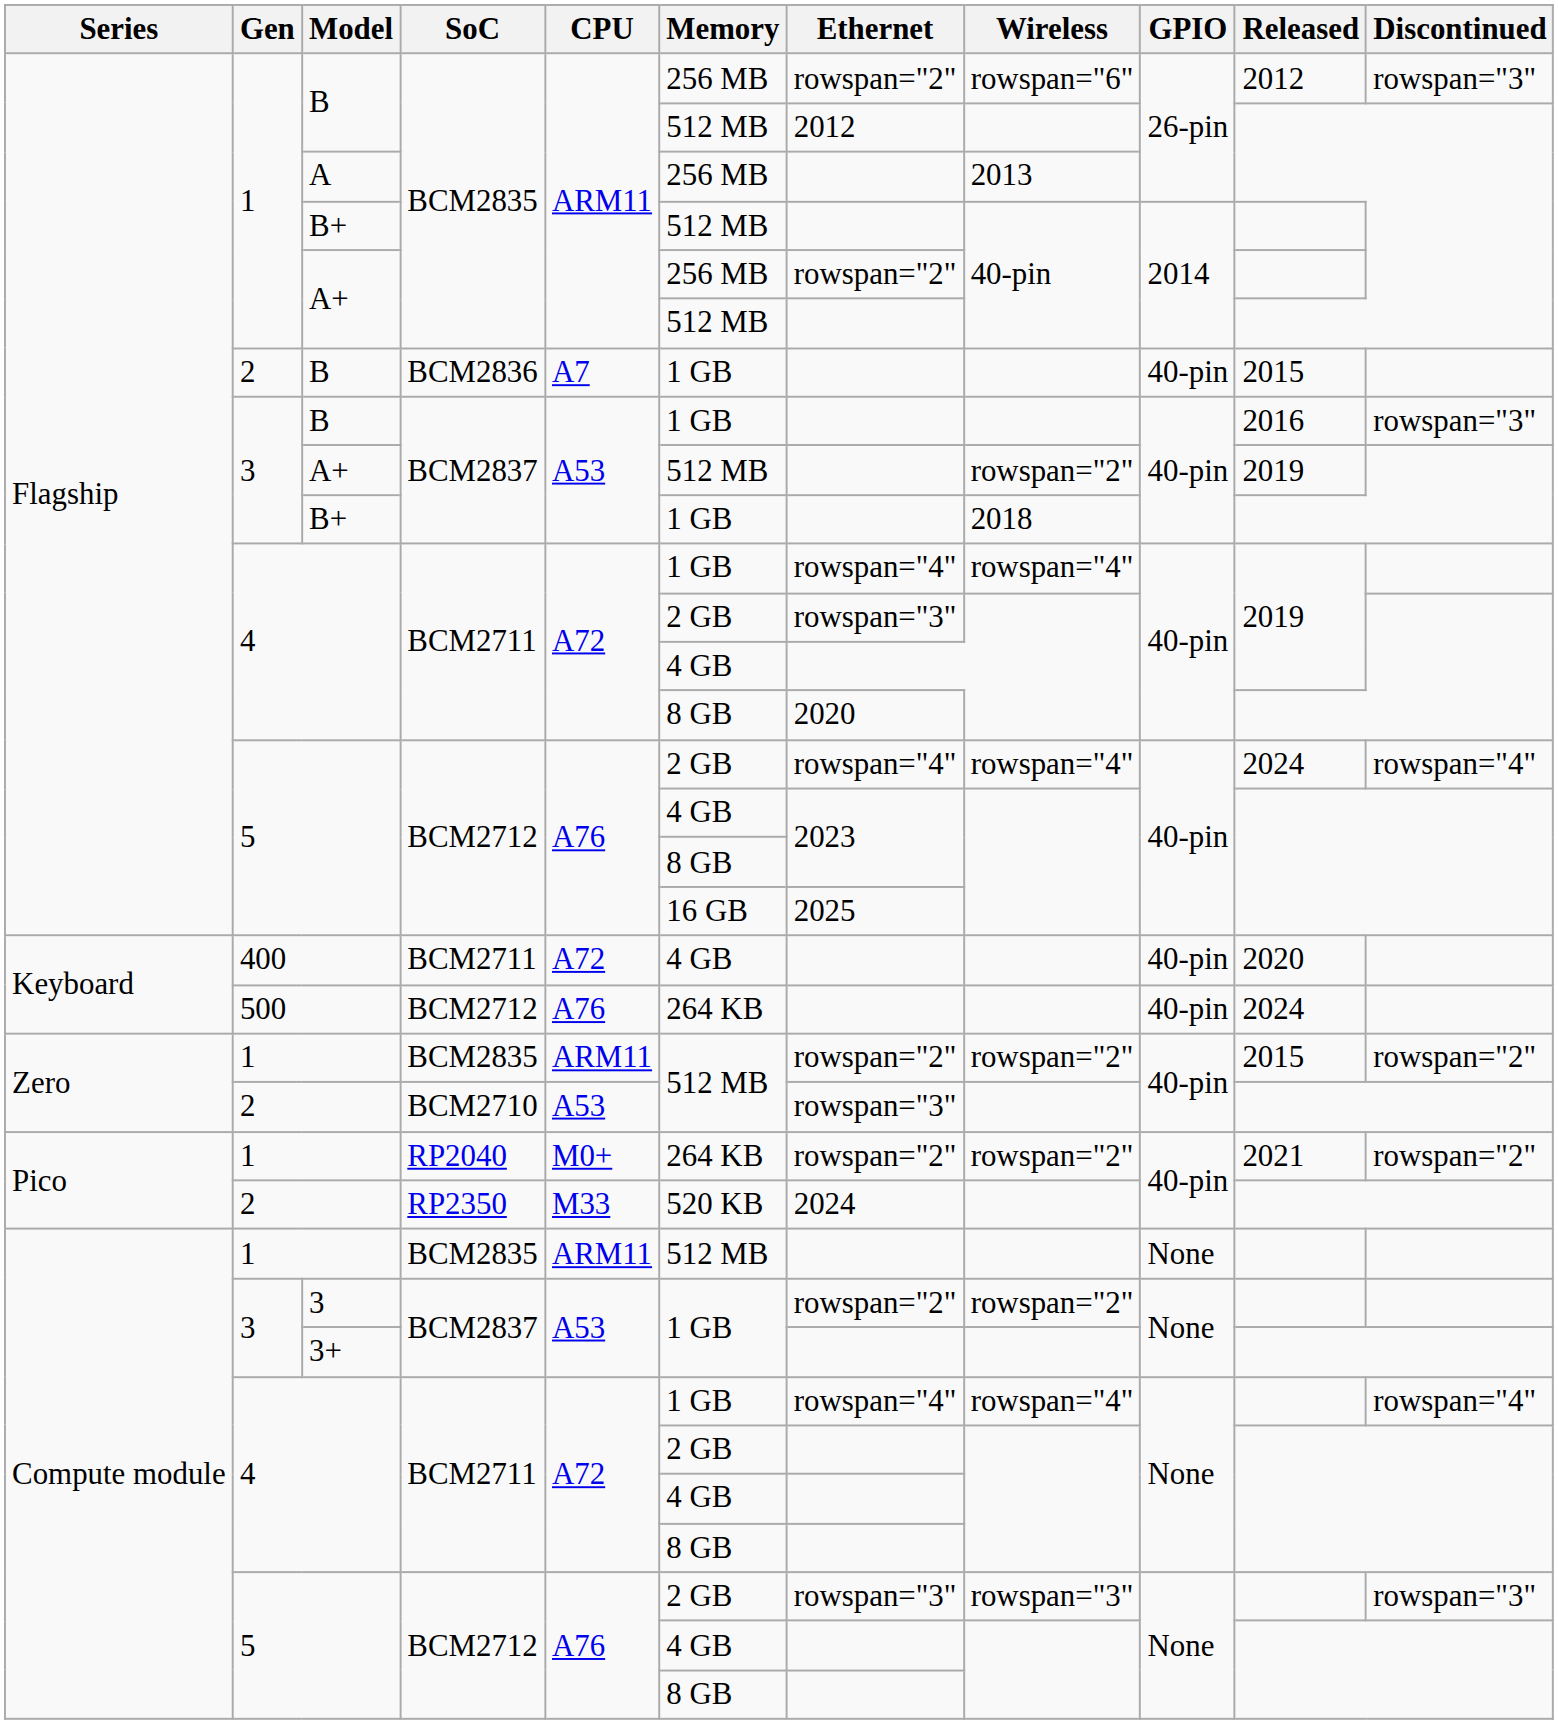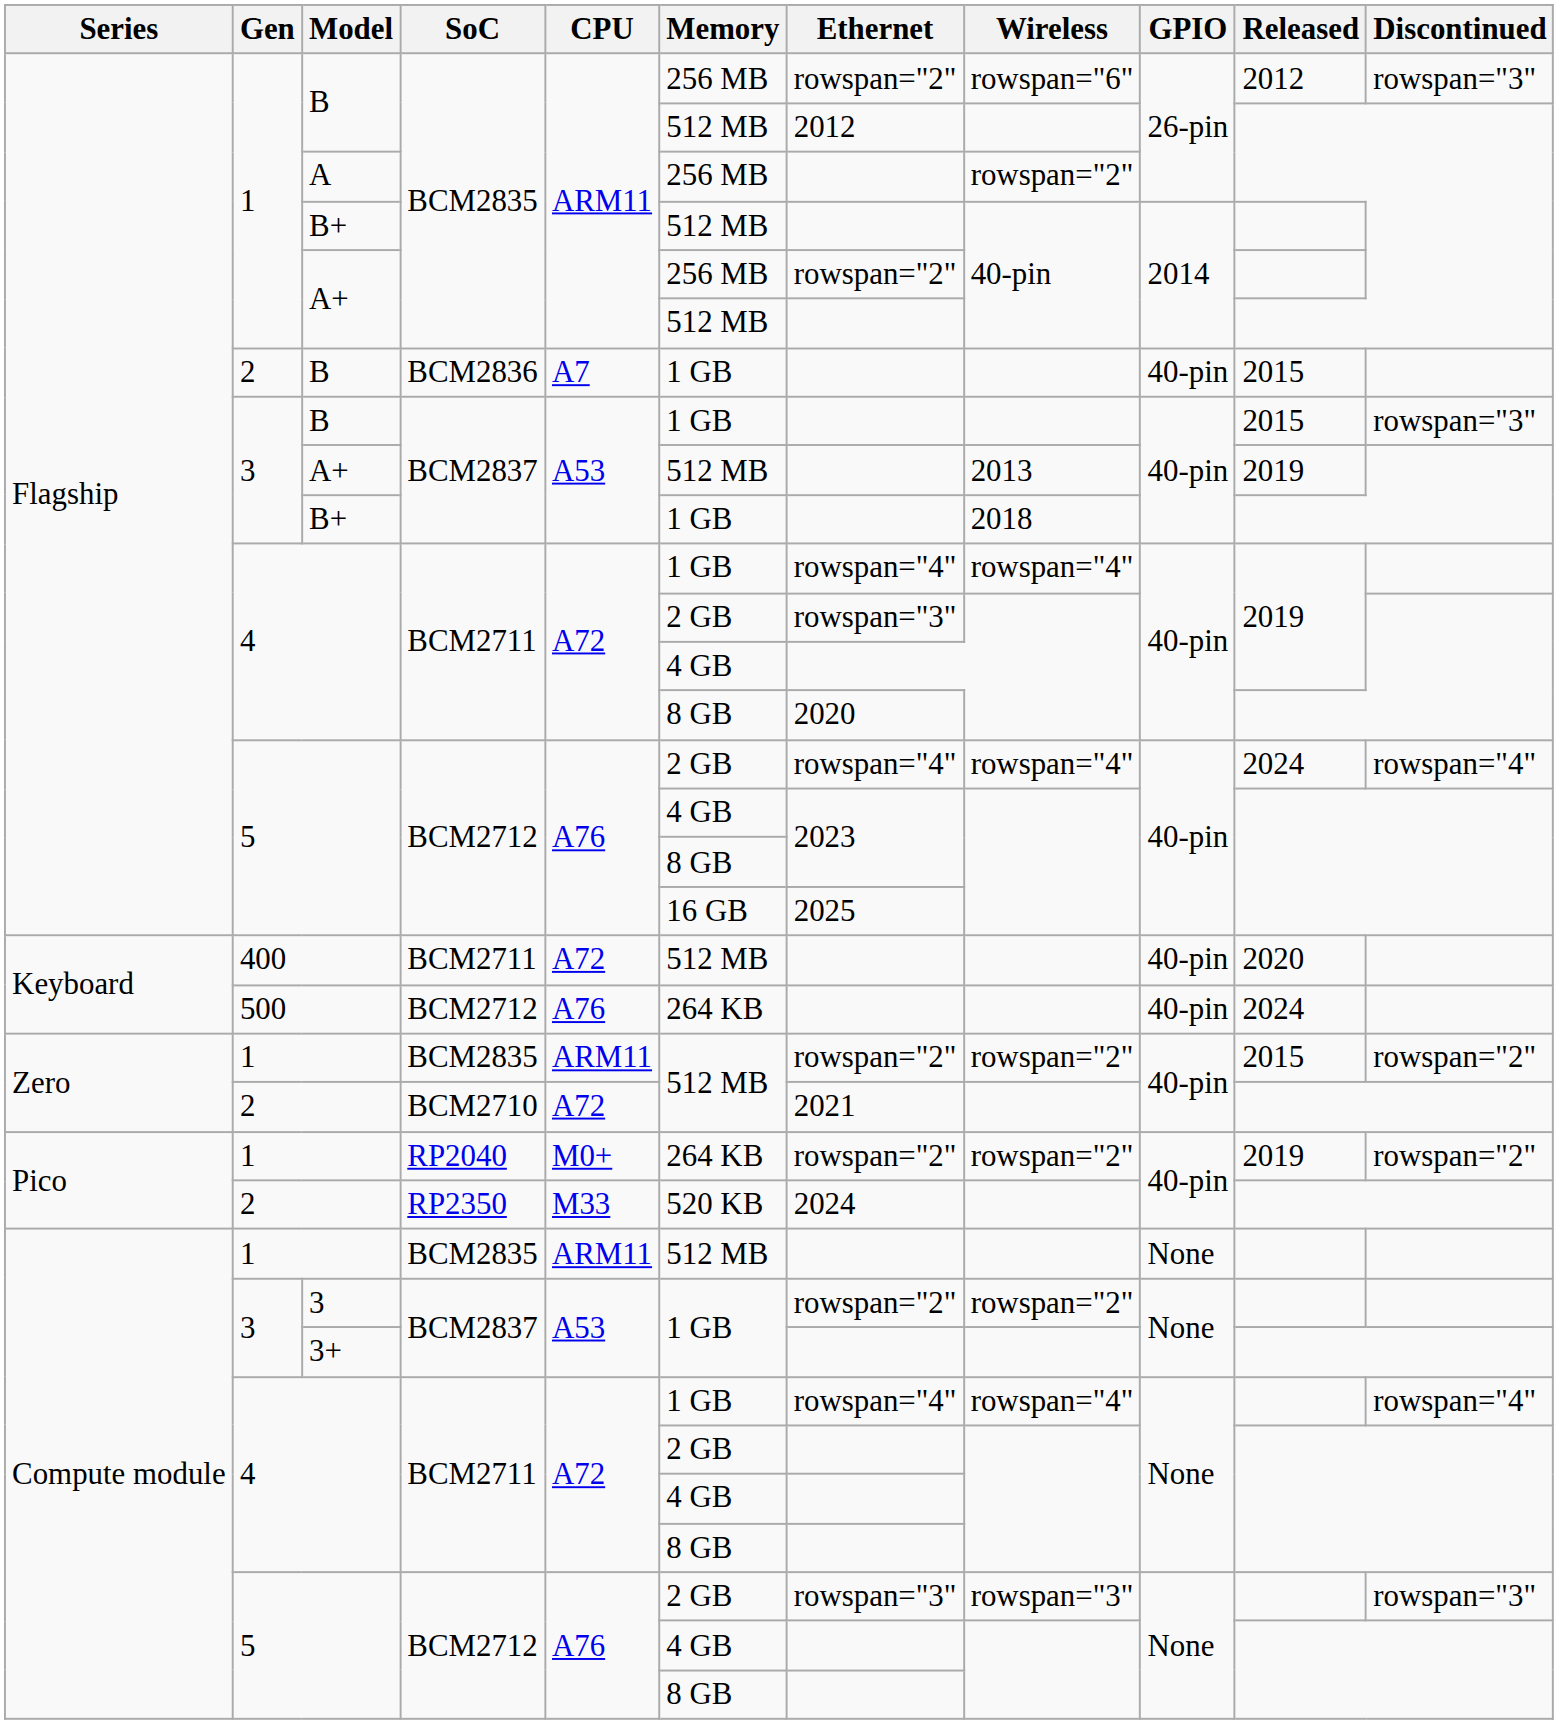(1002, 175) 2013 -> (1052, 175) rowspan="2"
(1273, 420) 2016 -> (1273, 420) 2015
(1052, 469) rowspan="2" -> (1002, 469) 2013
(699, 959) 4 GB -> (717, 959) 512 MB
(579, 1106) A53 -> (579, 1106) A72
(875, 1106) rowspan="3" -> (825, 1106) 2021
(1273, 1155) 2021 -> (1273, 1155) 2019
